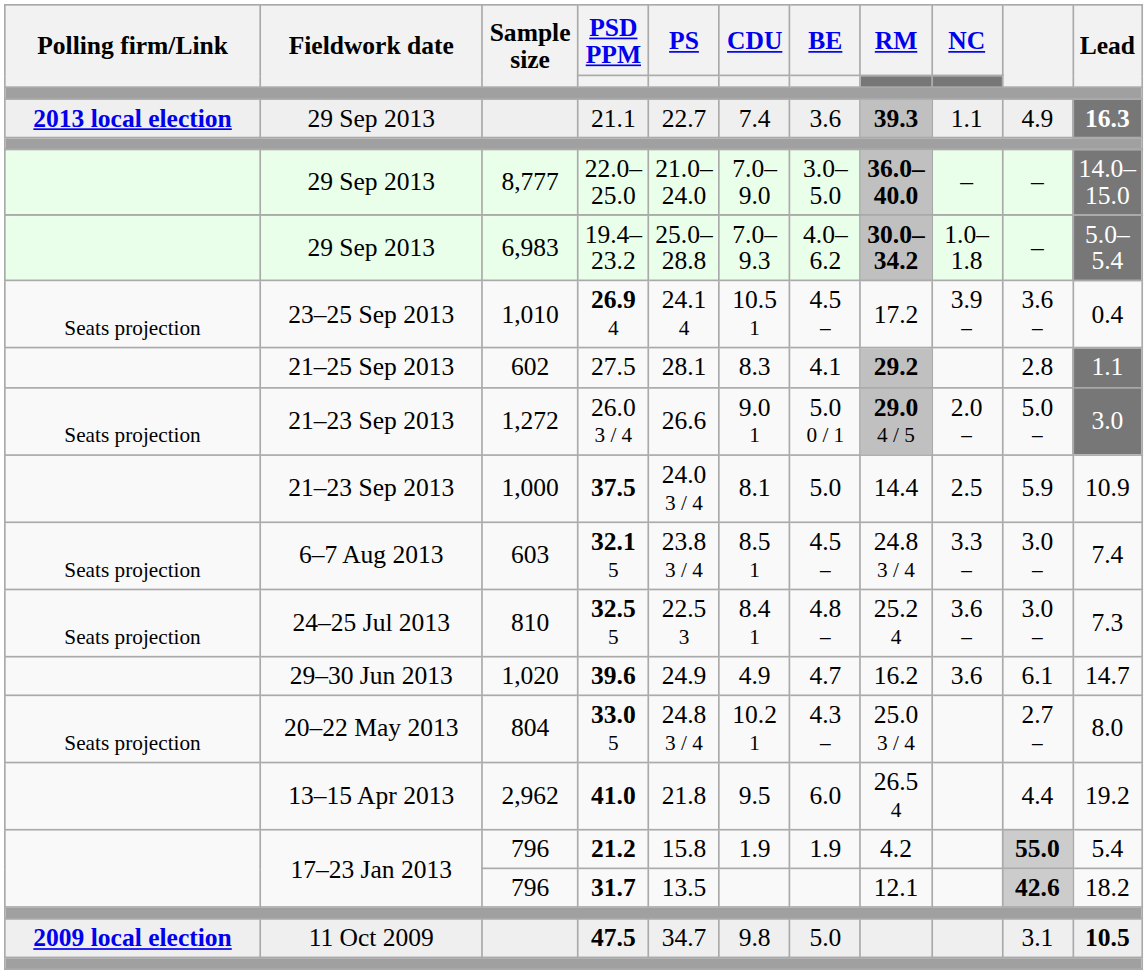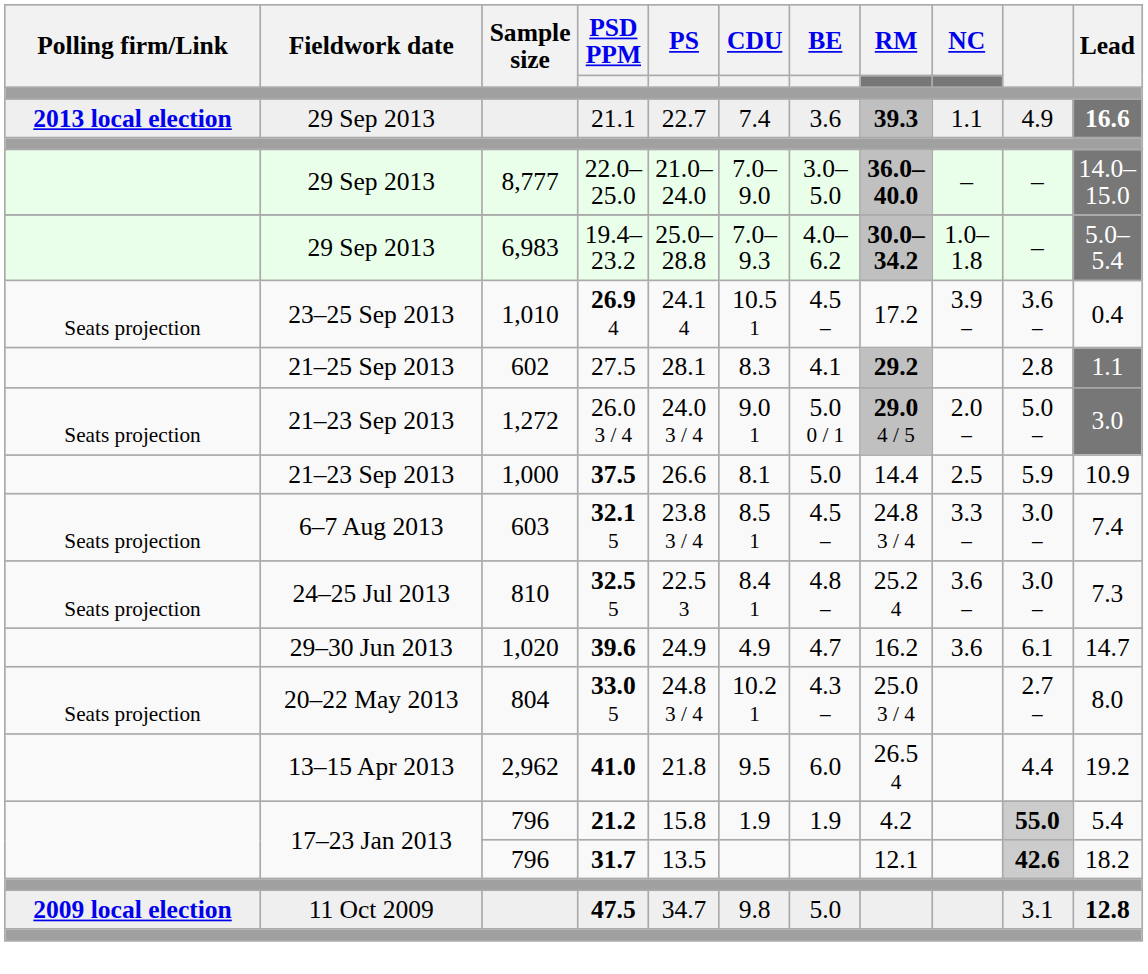(1107, 118) 16.3 -> (1107, 118) 16.6
(684, 420) 26.6 -> (684, 419) 24.0 3 / 4
(684, 487) 24.0 3 / 4 -> (684, 473) 26.6
(1107, 938) 10.5 -> (1107, 909) 12.8
